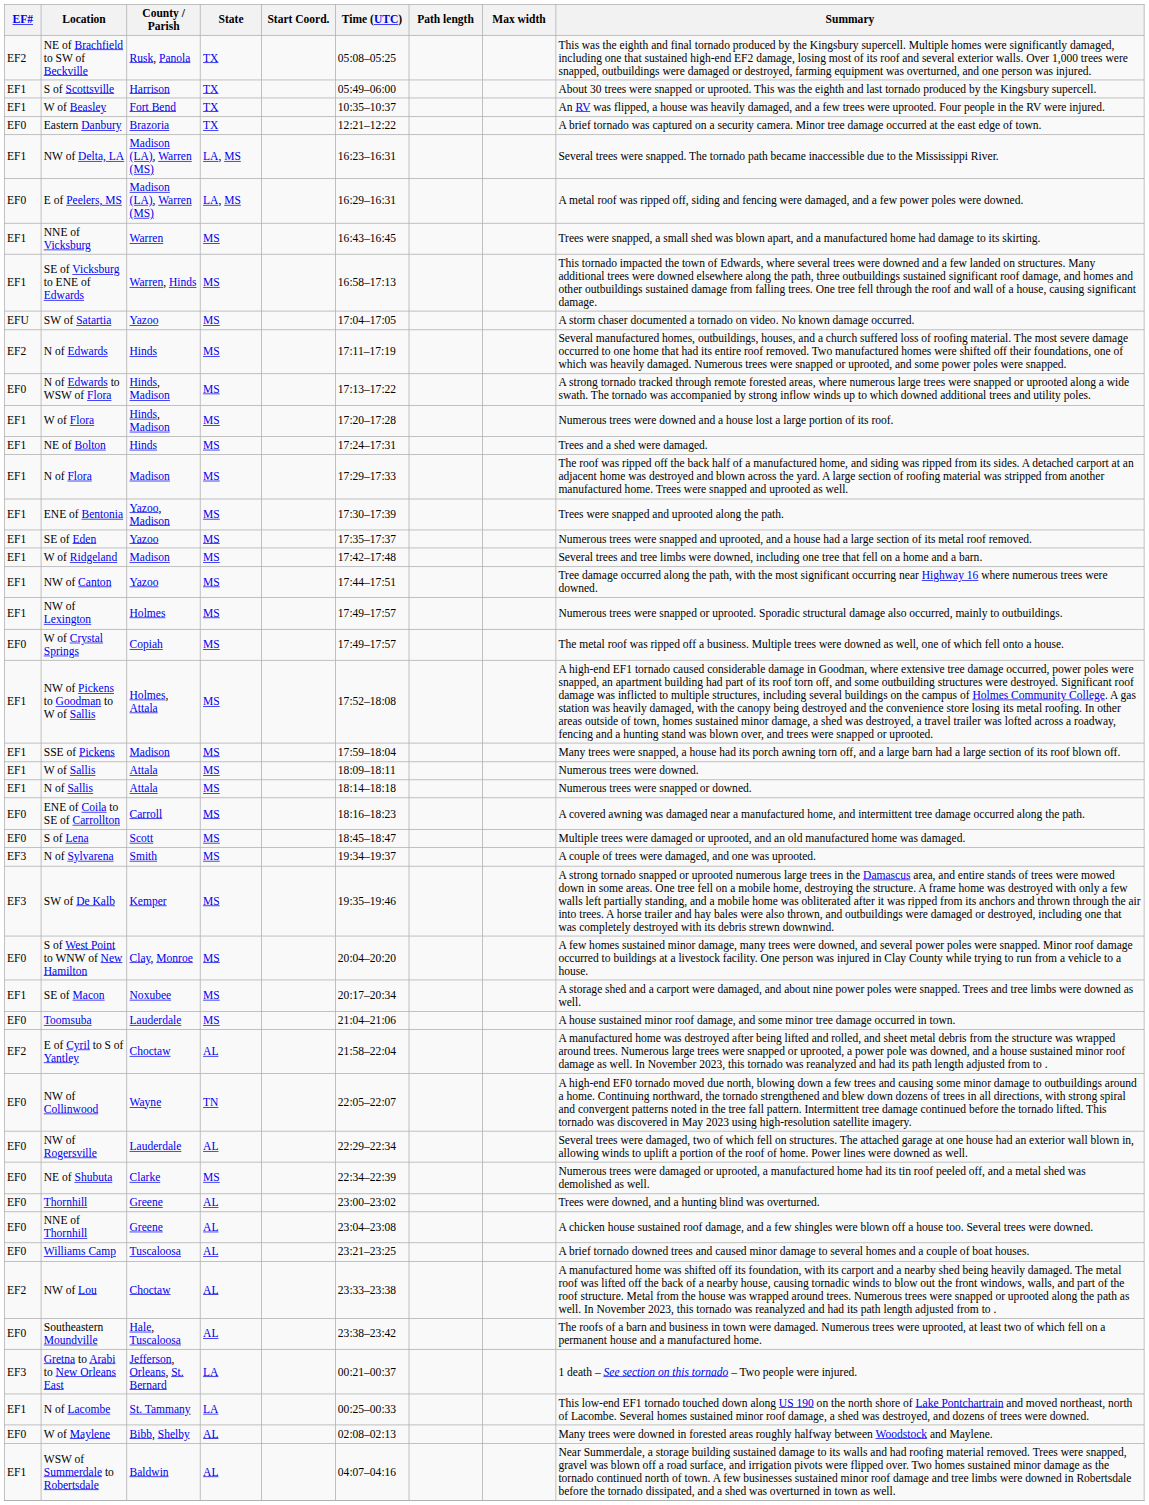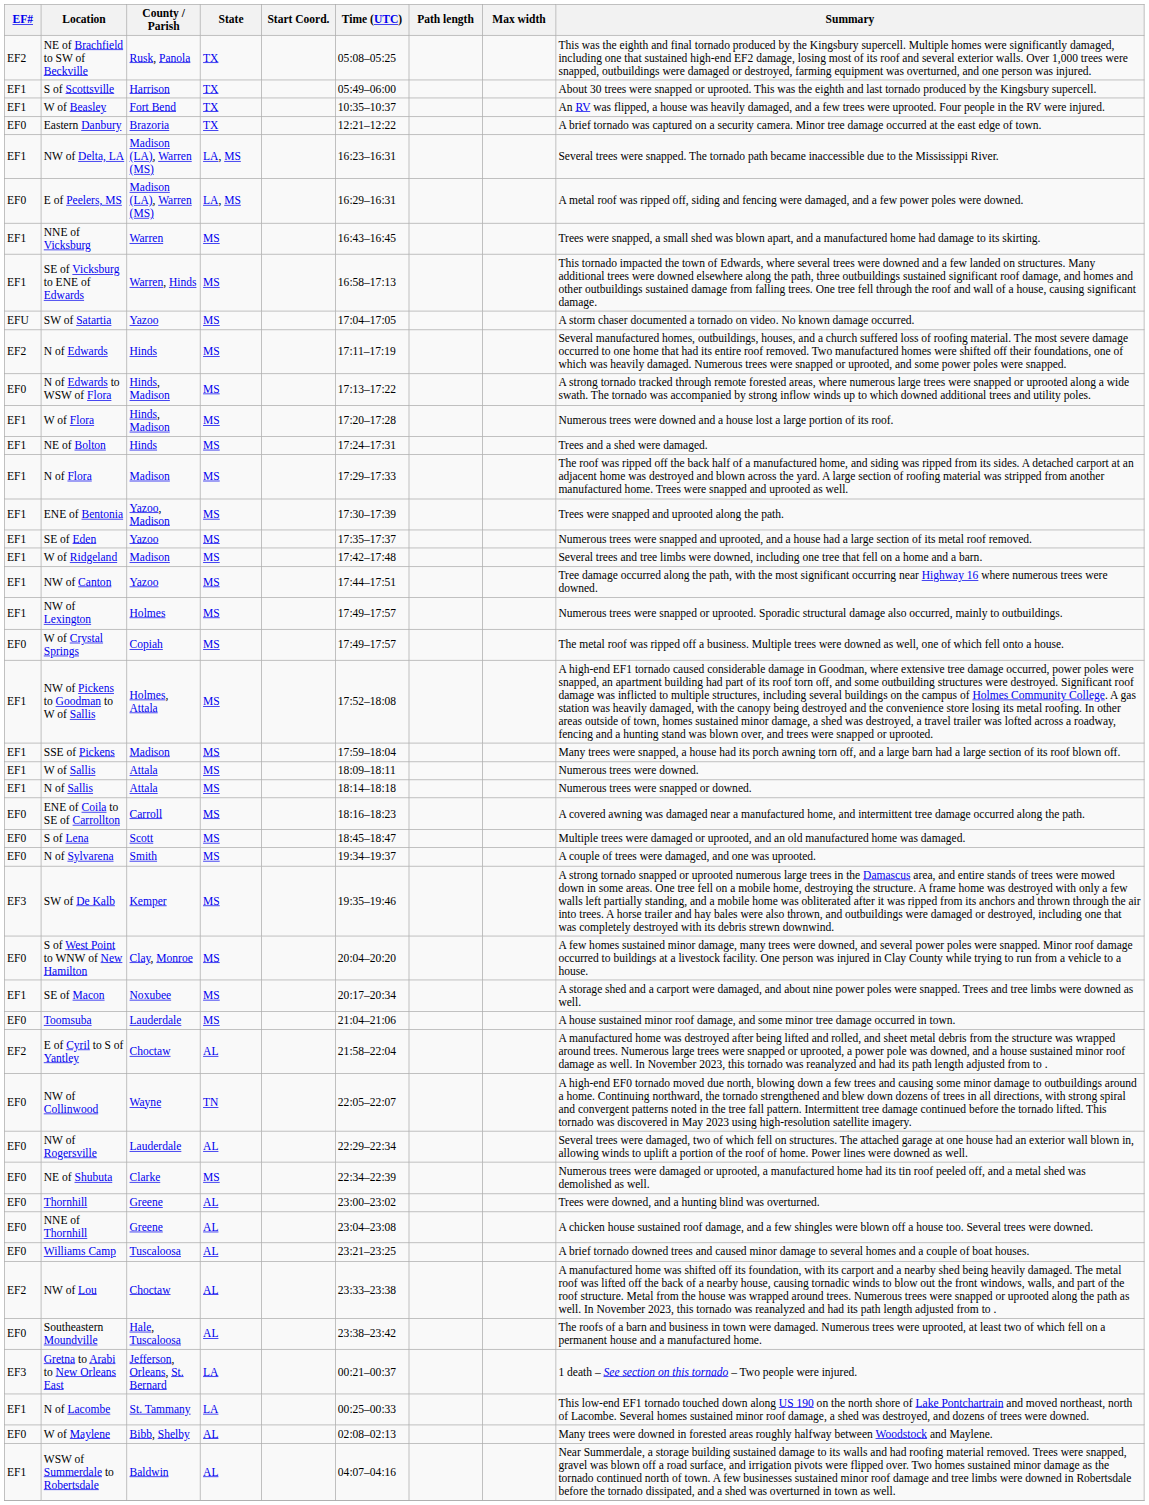(17, 856) EF3 -> (17, 856) EF0
